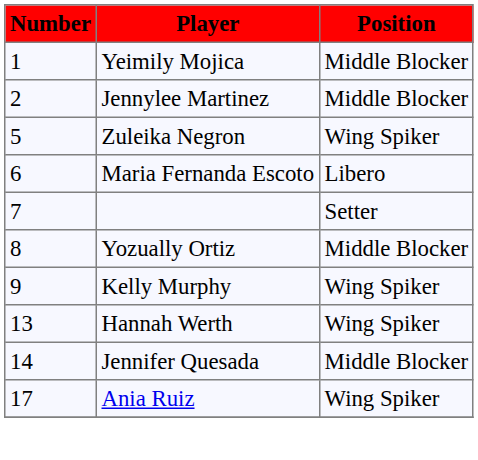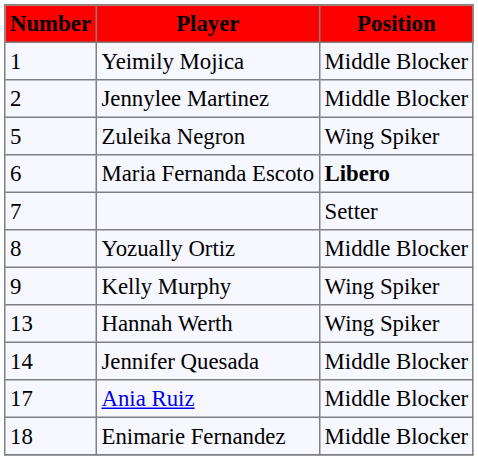(355, 173) normal -> (357, 173) bold
(382, 398) Wing Spiker -> (396, 398) Middle Blocker
+ row: (21, 435)
